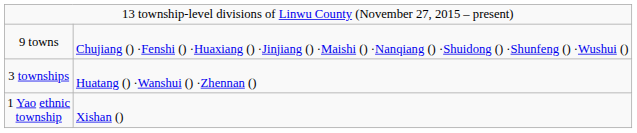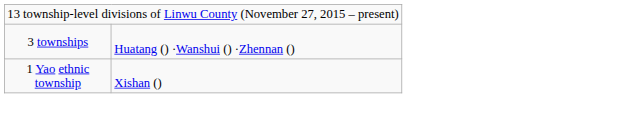- row: (39, 41)
